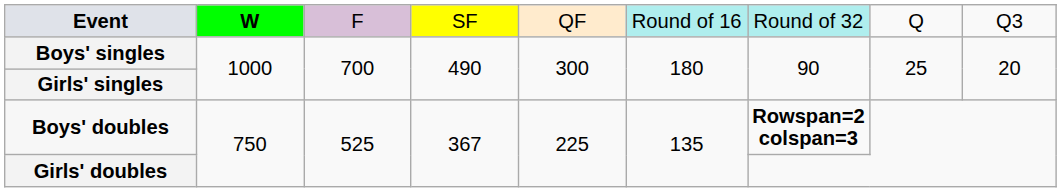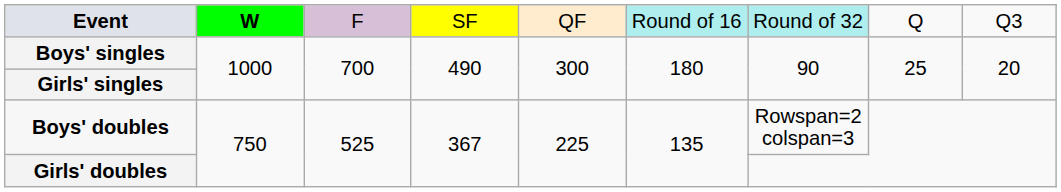(808, 128) bold -> (808, 128) normal
